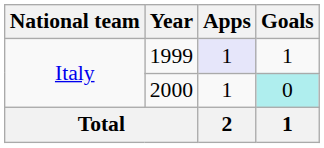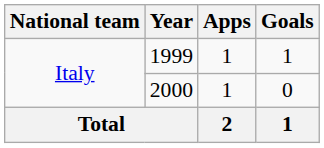(227, 55) lavender background -> (227, 55) no background
(287, 90) paleturquoise background -> (287, 90) no background
